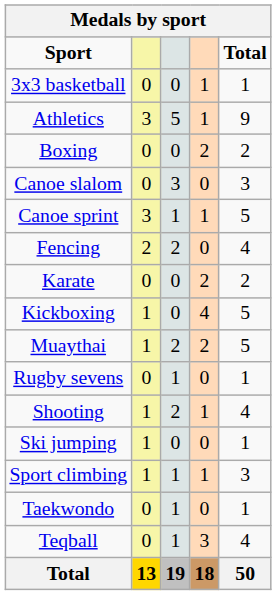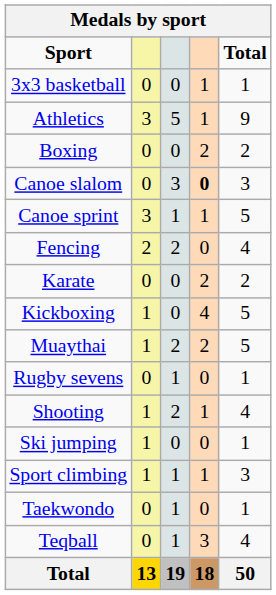(204, 183) normal -> (204, 183) bold
